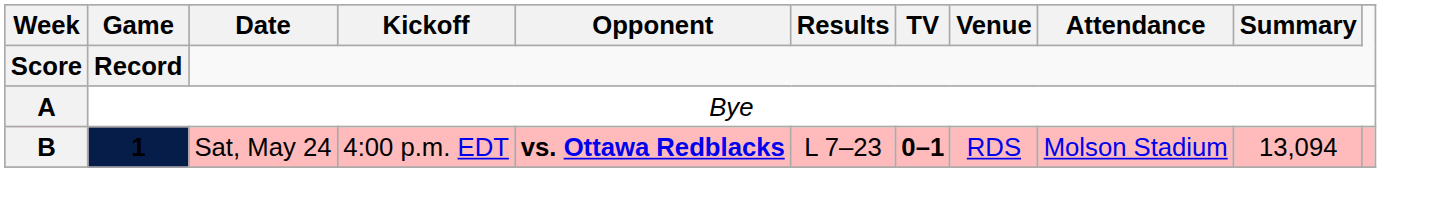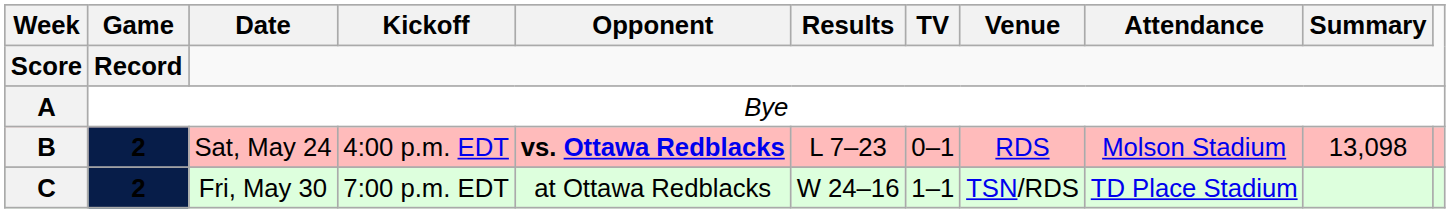(138, 147) 1 -> (138, 147) 2
(923, 147) bold -> (933, 147) normal
(1298, 147) 13,094 -> (1368, 147) 13,098
+ row: (46, 188)
